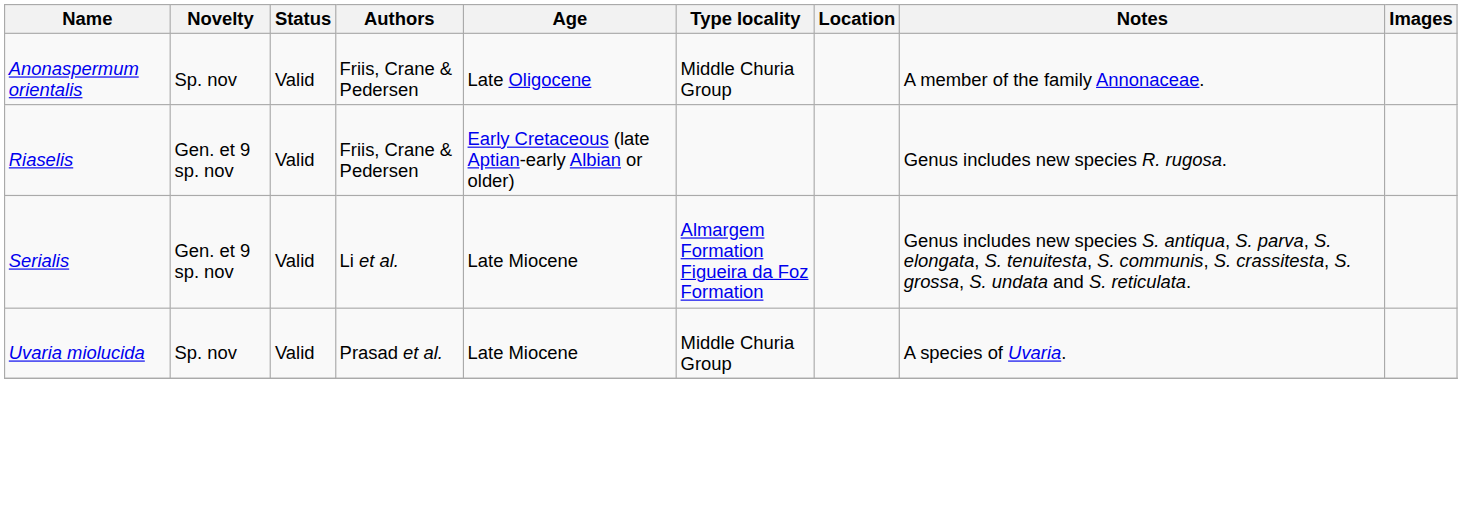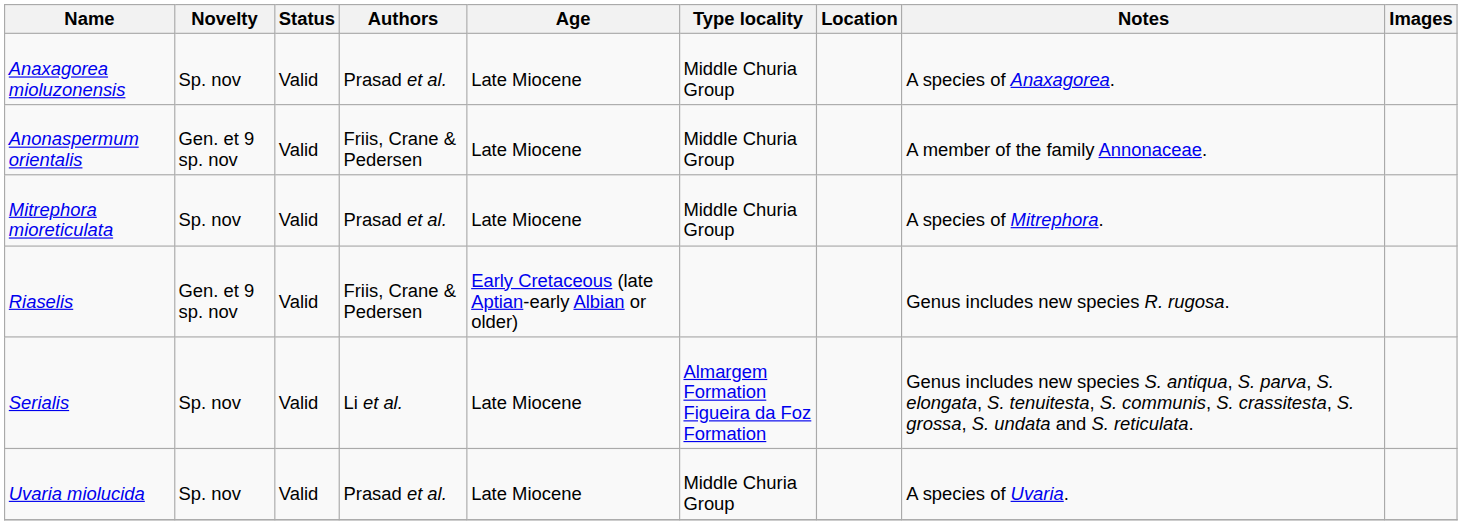+ row: (67, 79)
(206, 79) Sp. nov -> (216, 149) Gen. et 9 sp. nov
(529, 79) Late Oligocene -> (526, 149) Late Miocene
+ row: (61, 220)
(212, 261) Gen. et 9 sp. nov -> (210, 403) Sp. nov
